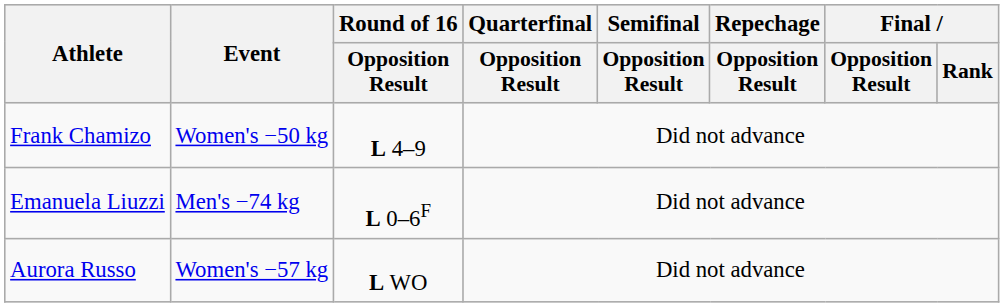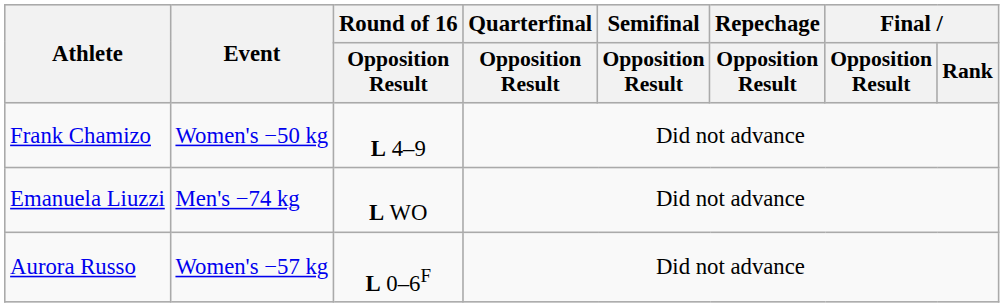(398, 216) L 0–6F -> (398, 213) L WO
(398, 283) L WO -> (398, 280) L 0–6F
